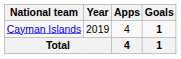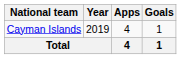(159, 29) bold -> (159, 29) normal
